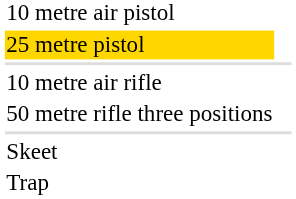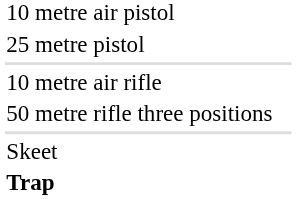(75, 44) gold background -> (75, 44) no background
(28, 182) normal -> (30, 182) bold
